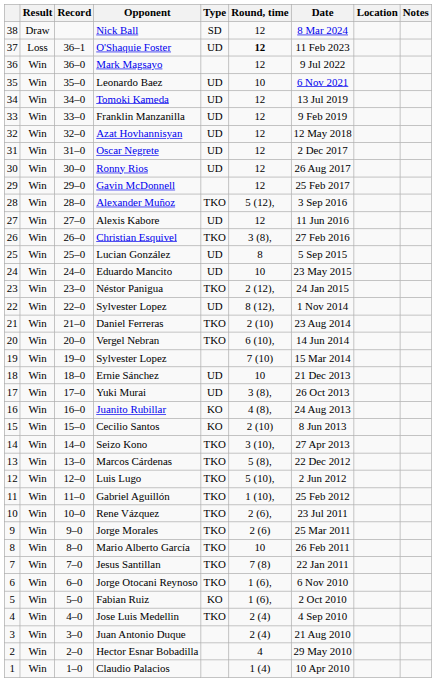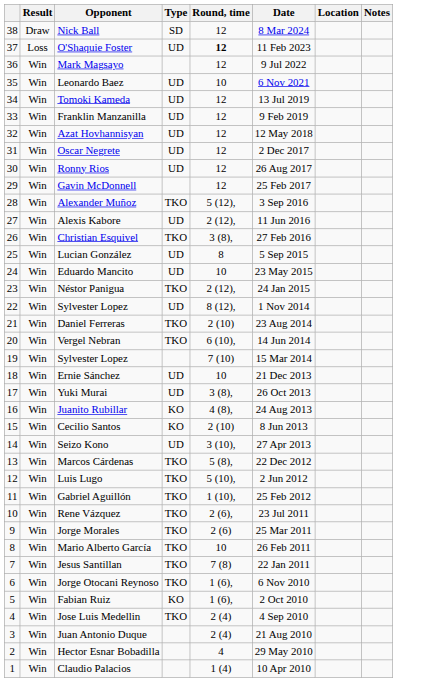- column: (74, 13)
(260, 220) 12 -> (221, 220) 2 (12),
(215, 444) TKO -> (176, 444) UD
